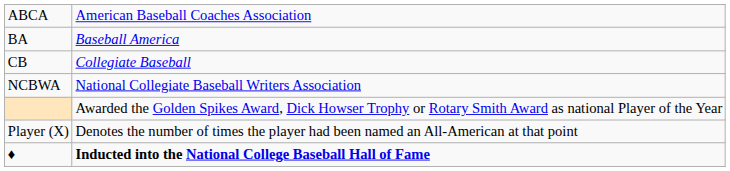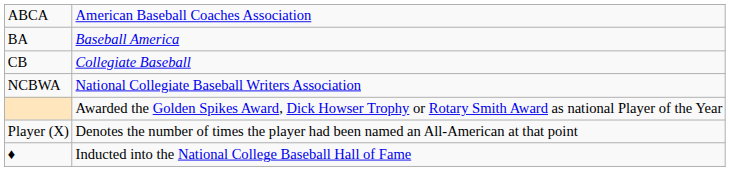(253, 154) bold -> (243, 154) normal
